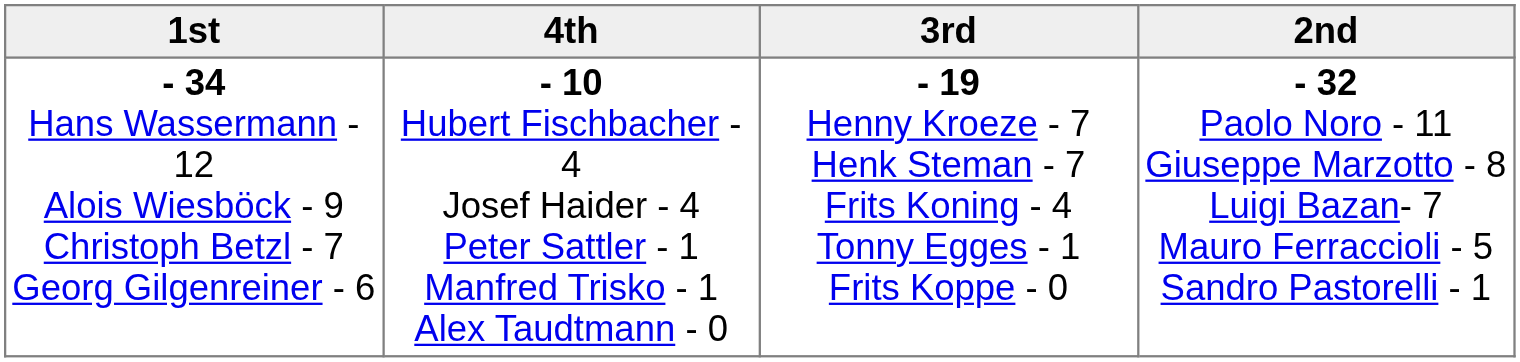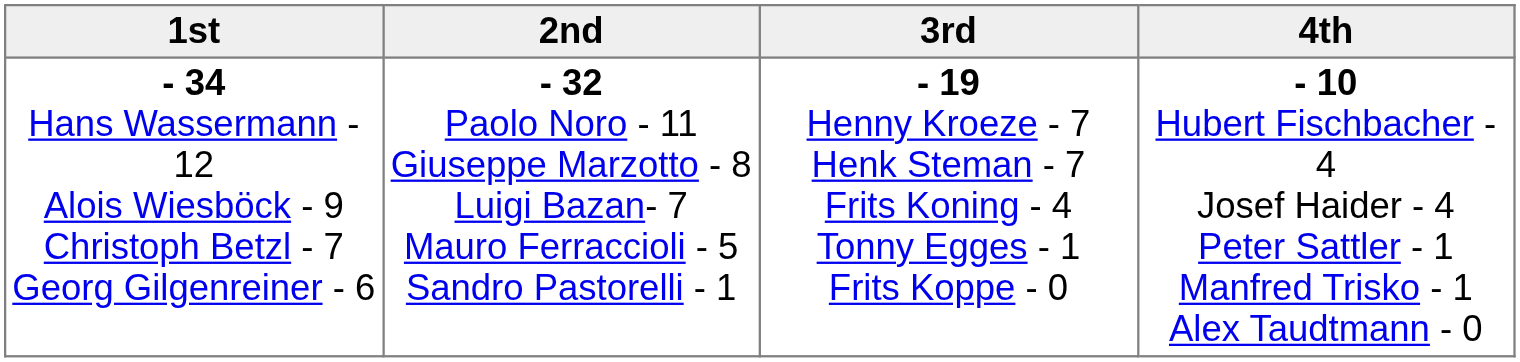columns swapped: (1326, 30) <-> (571, 30)
